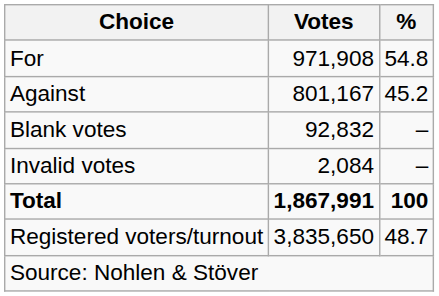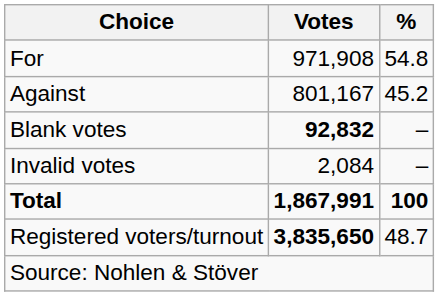(339, 129) normal -> (339, 129) bold
(324, 237) normal -> (324, 237) bold
